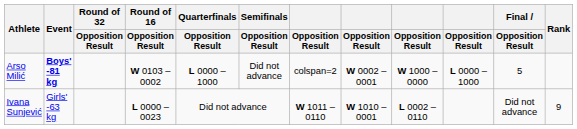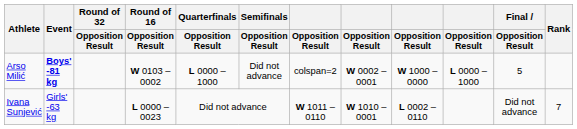(559, 107) 9 -> (559, 107) 7
